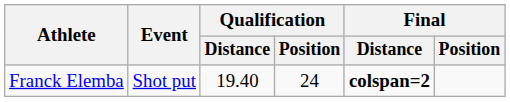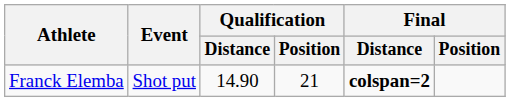(237, 80) 19.40 -> (237, 80) 14.90
(310, 80) 24 -> (310, 80) 21
